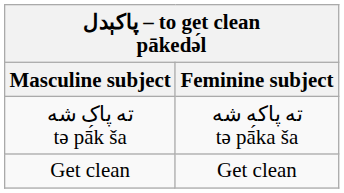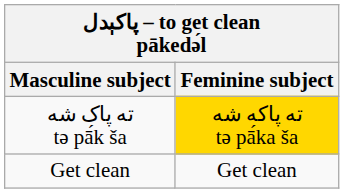(257, 125) no background -> (257, 125) gold background
